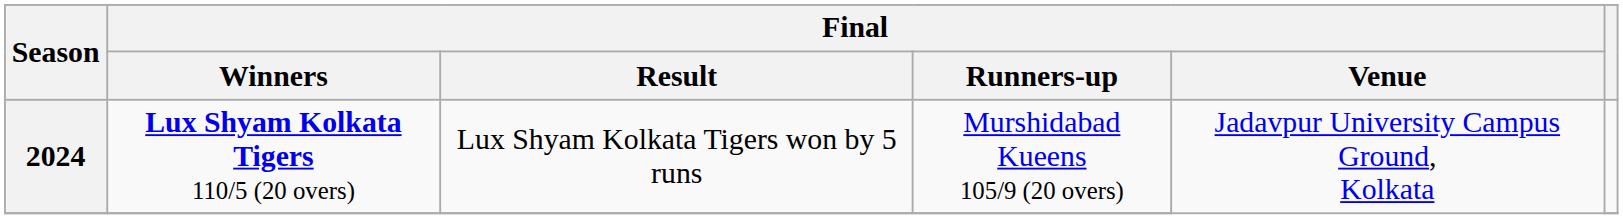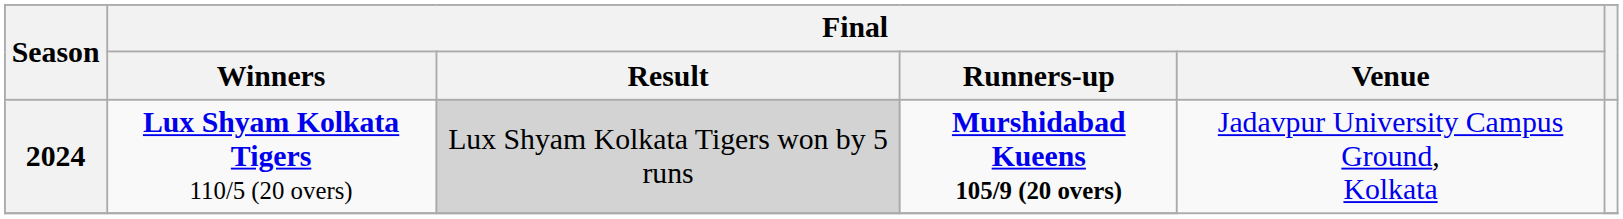(677, 155) no background -> (668, 155) lightgrey background
(1042, 155) normal -> (1039, 155) bold
